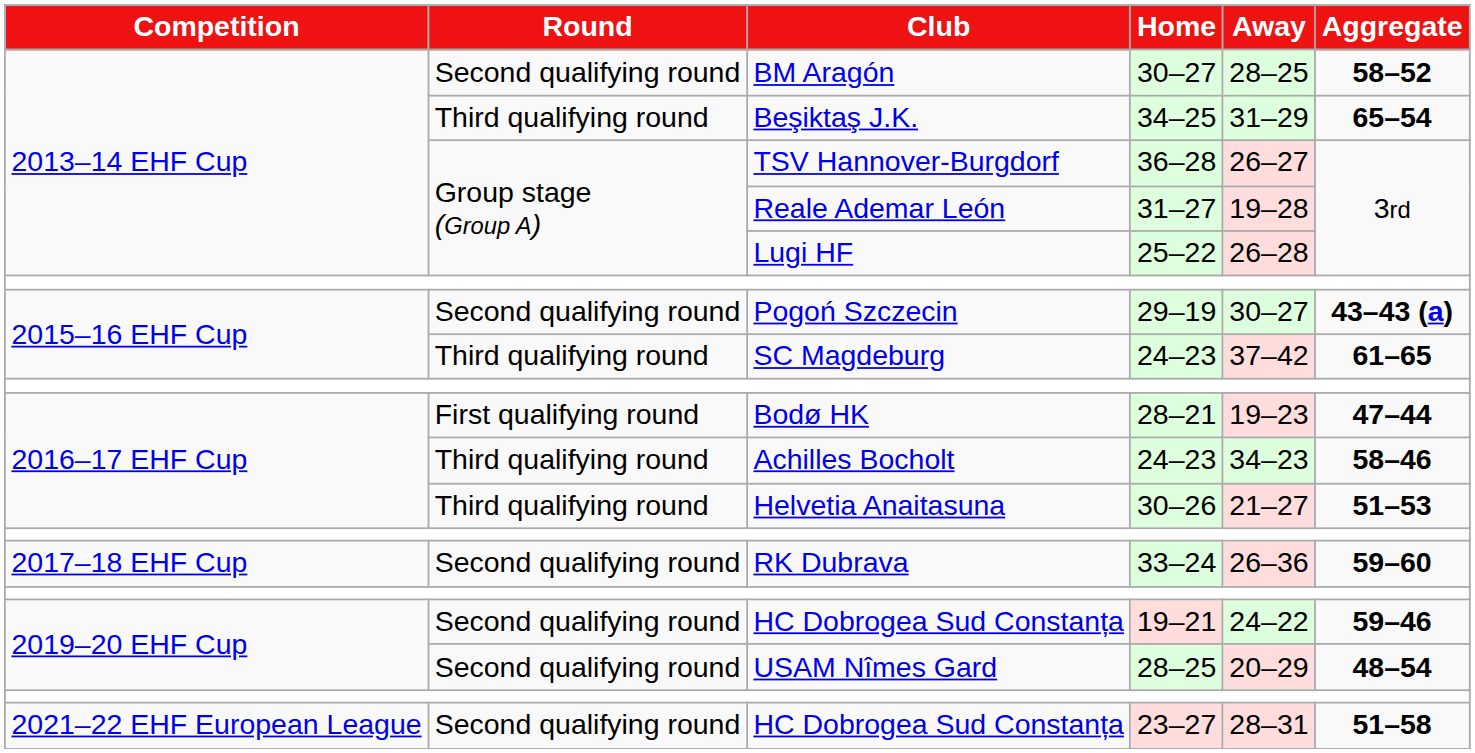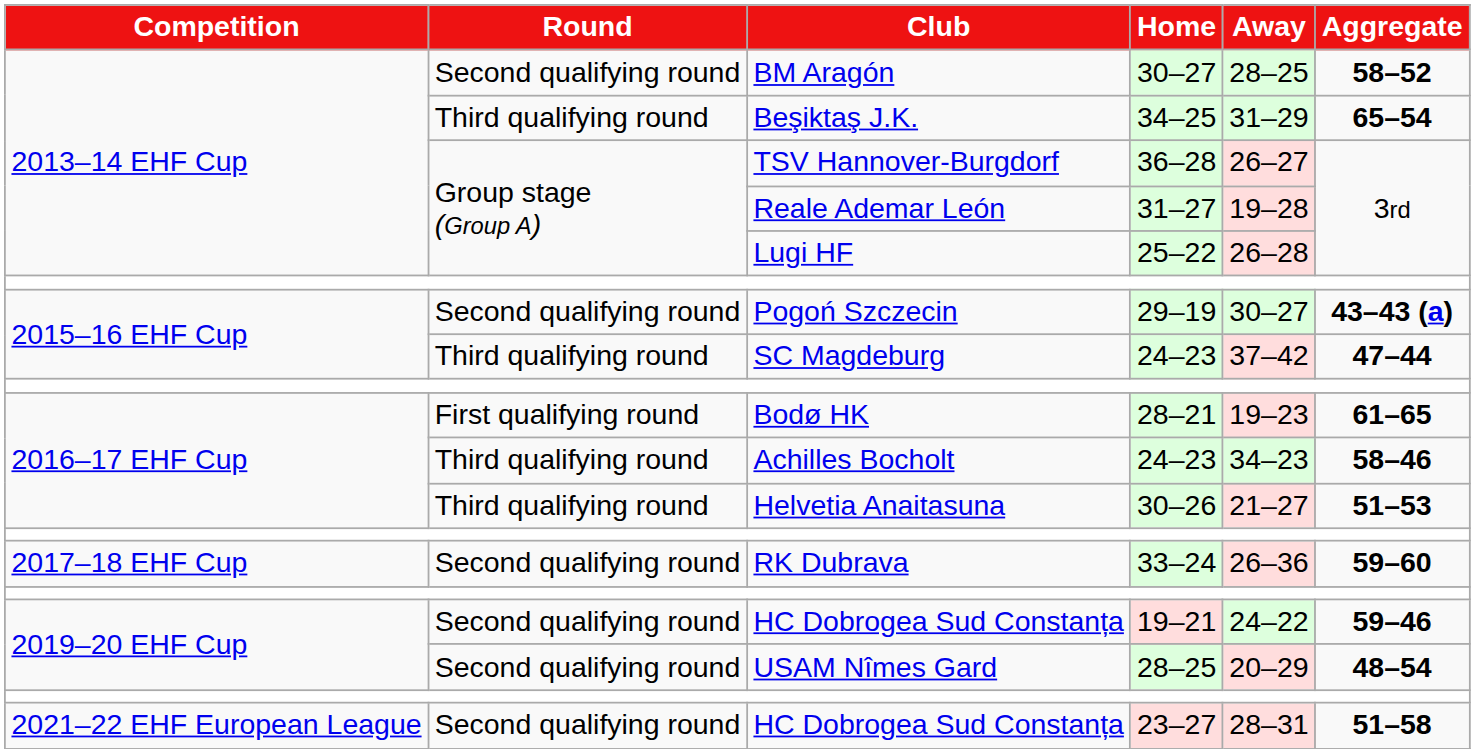(1392, 356) 61–65 -> (1392, 356) 47–44
(1392, 414) 47–44 -> (1392, 414) 61–65
